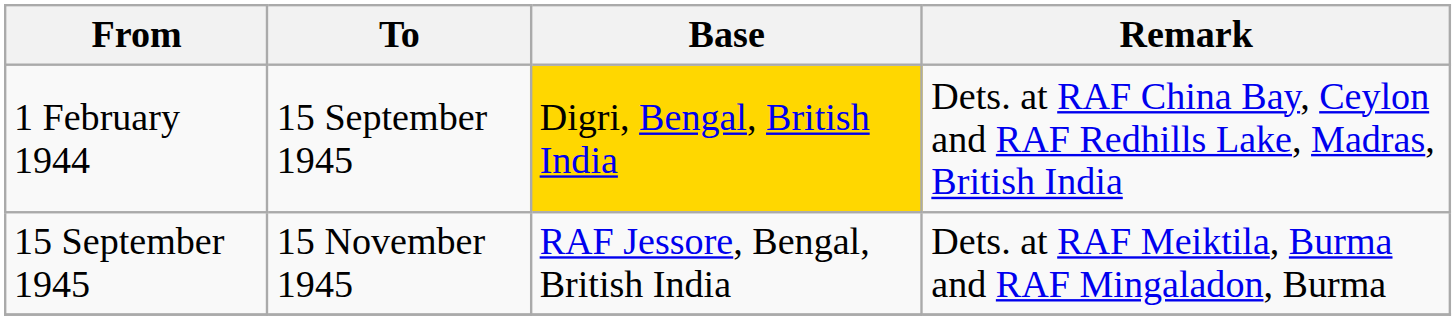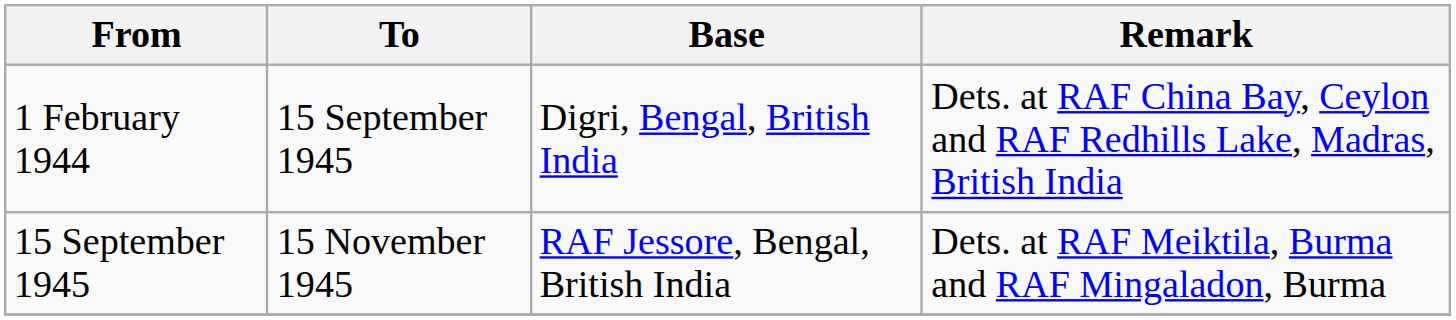(705, 137) gold background -> (705, 137) no background
